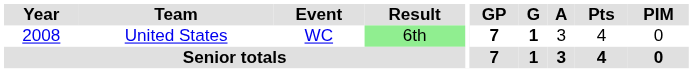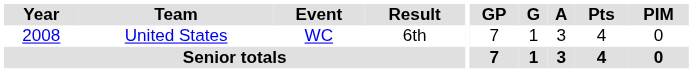(415, 36) lightgreen background -> (415, 36) no background
(494, 36) bold -> (494, 36) normal
(533, 36) bold -> (533, 36) normal
